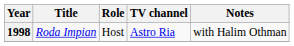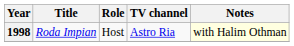(240, 32) no background -> (240, 32) lightyellow background
